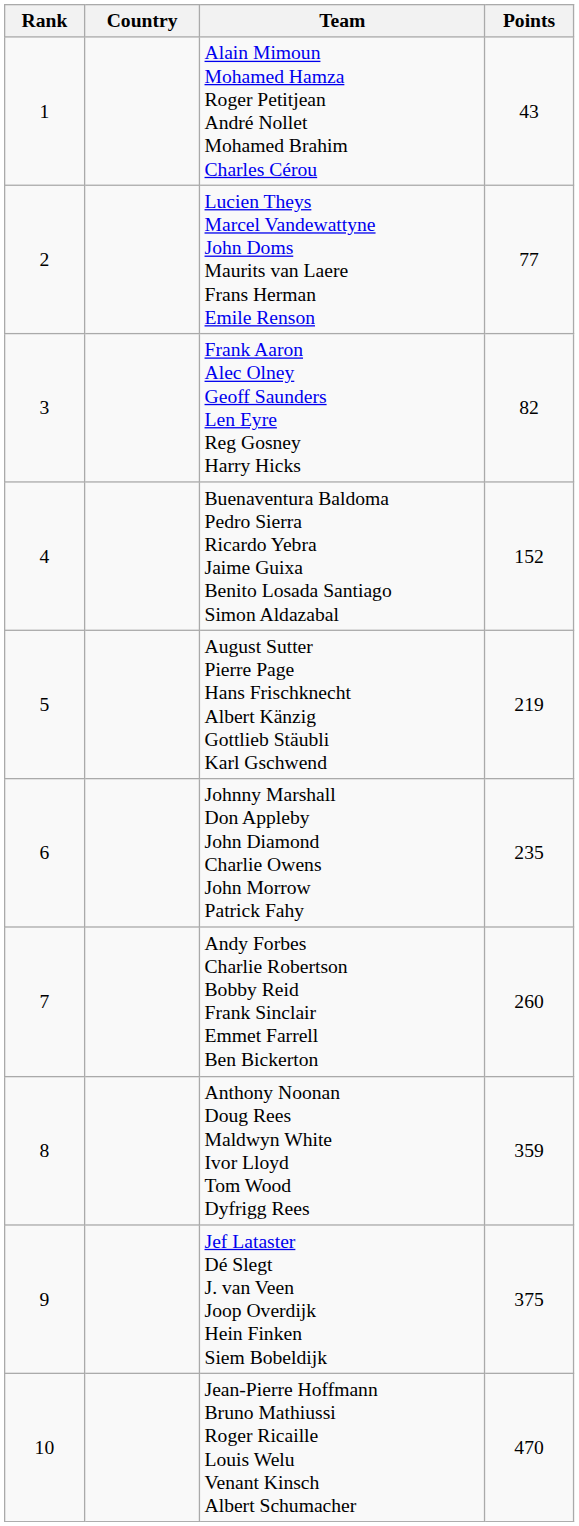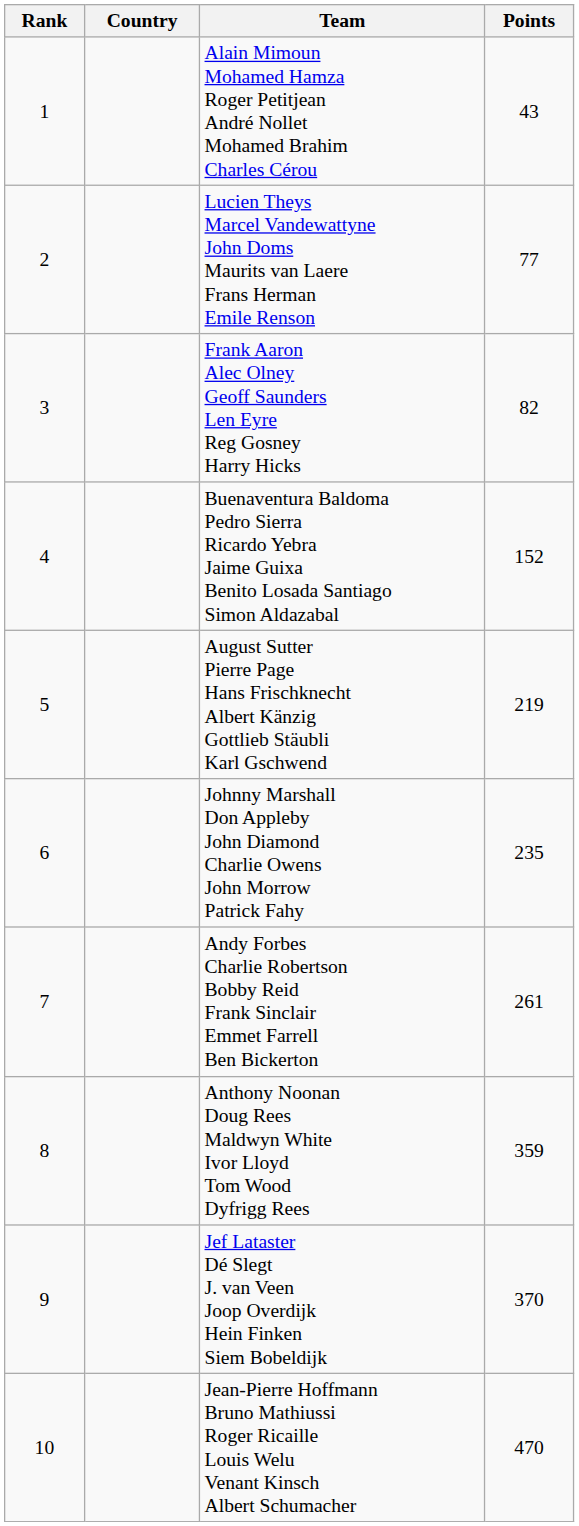(529, 1001) 260 -> (529, 1001) 261
(529, 1298) 375 -> (529, 1298) 370
